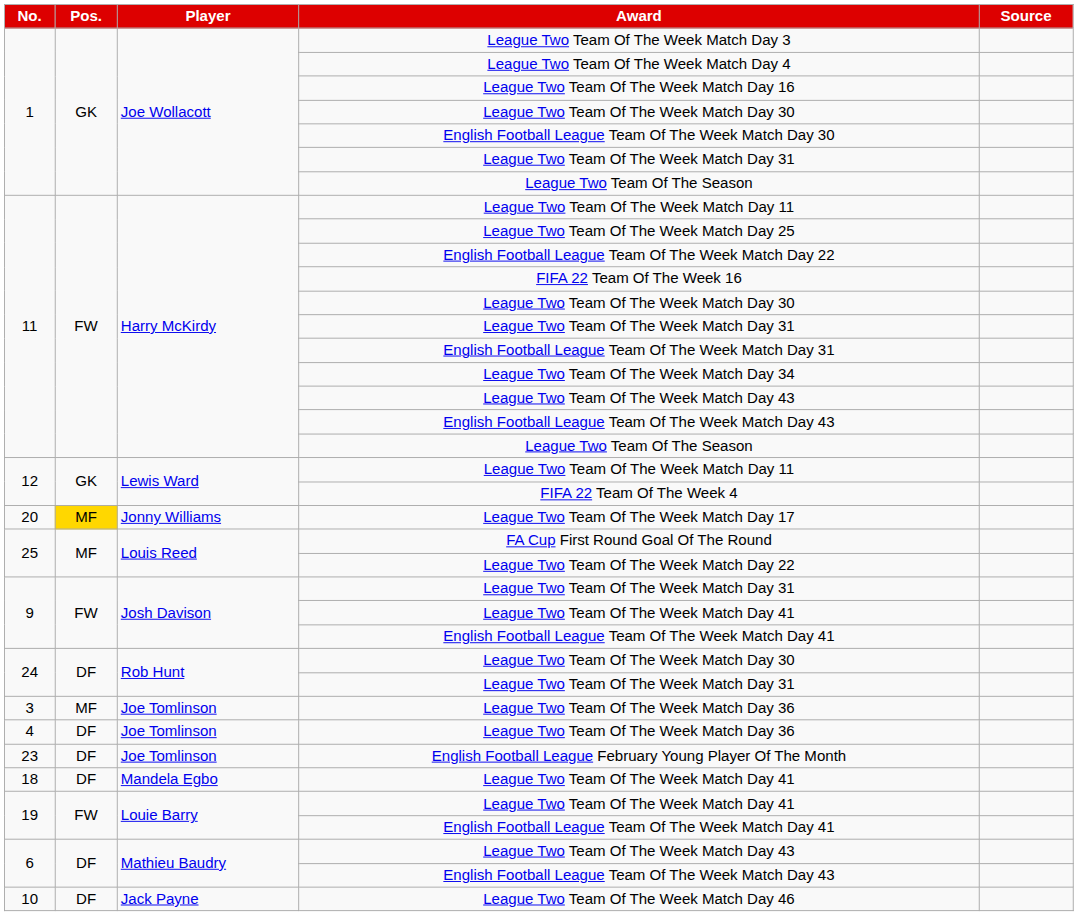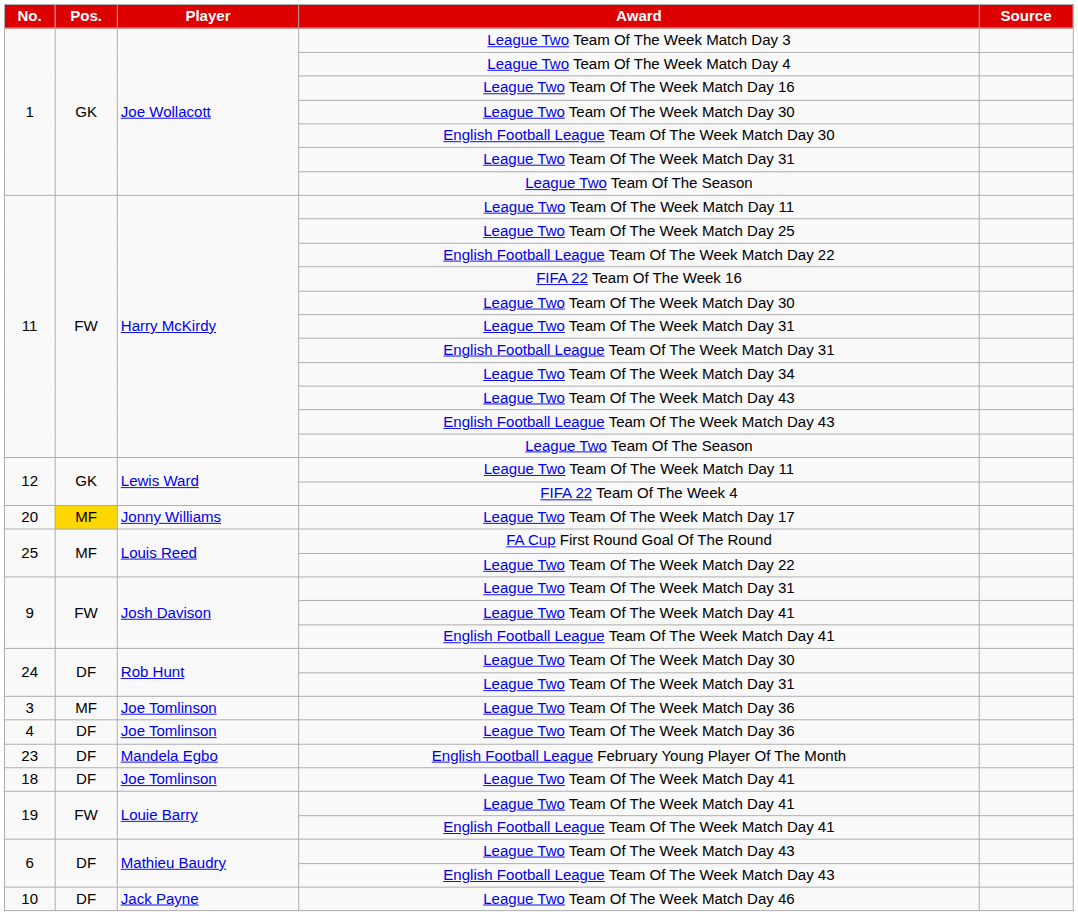(169, 755) Joe Tomlinson -> (169, 755) Mandela Egbo
(169, 779) Mandela Egbo -> (169, 779) Joe Tomlinson
